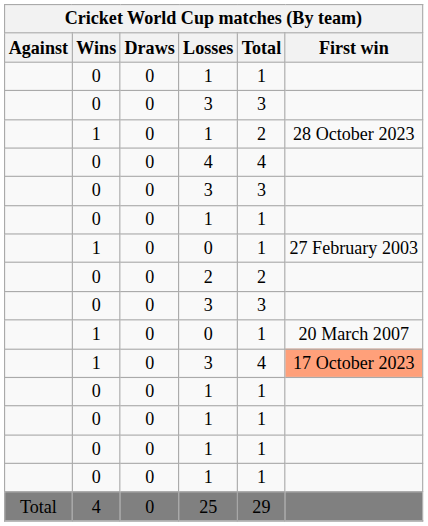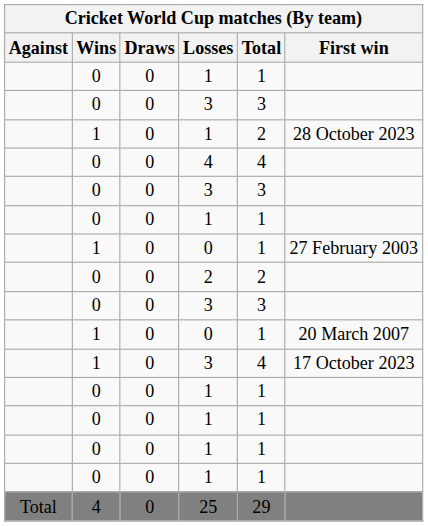(354, 362) lightsalmon background -> (354, 362) no background
